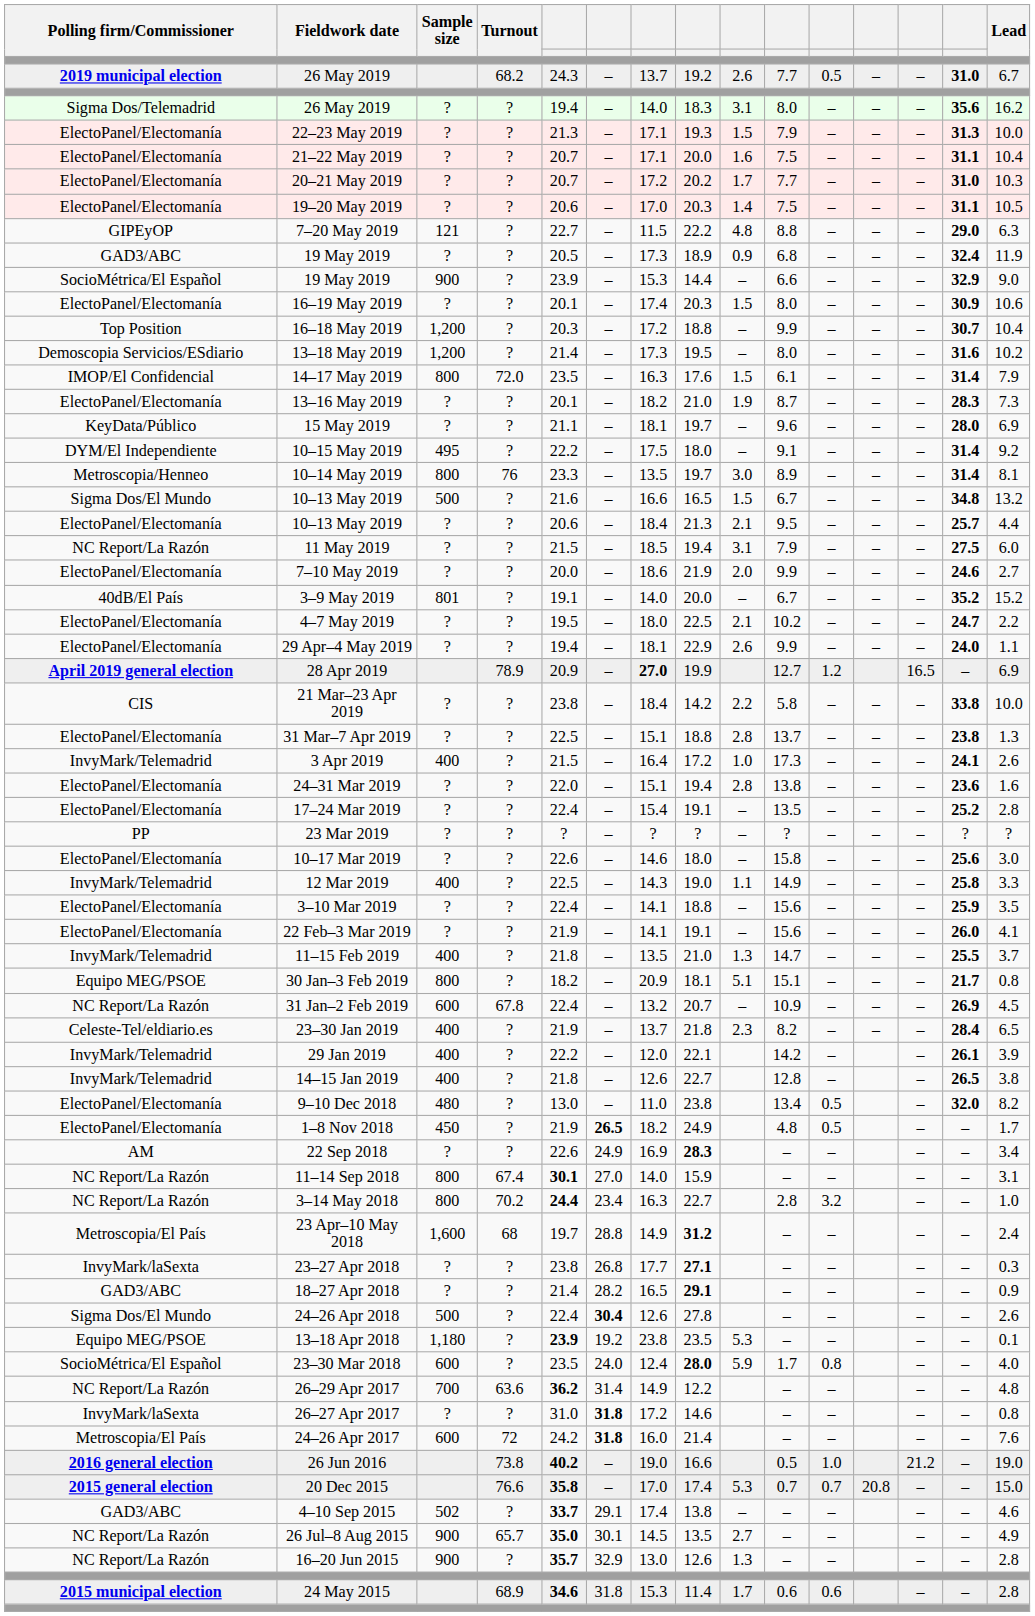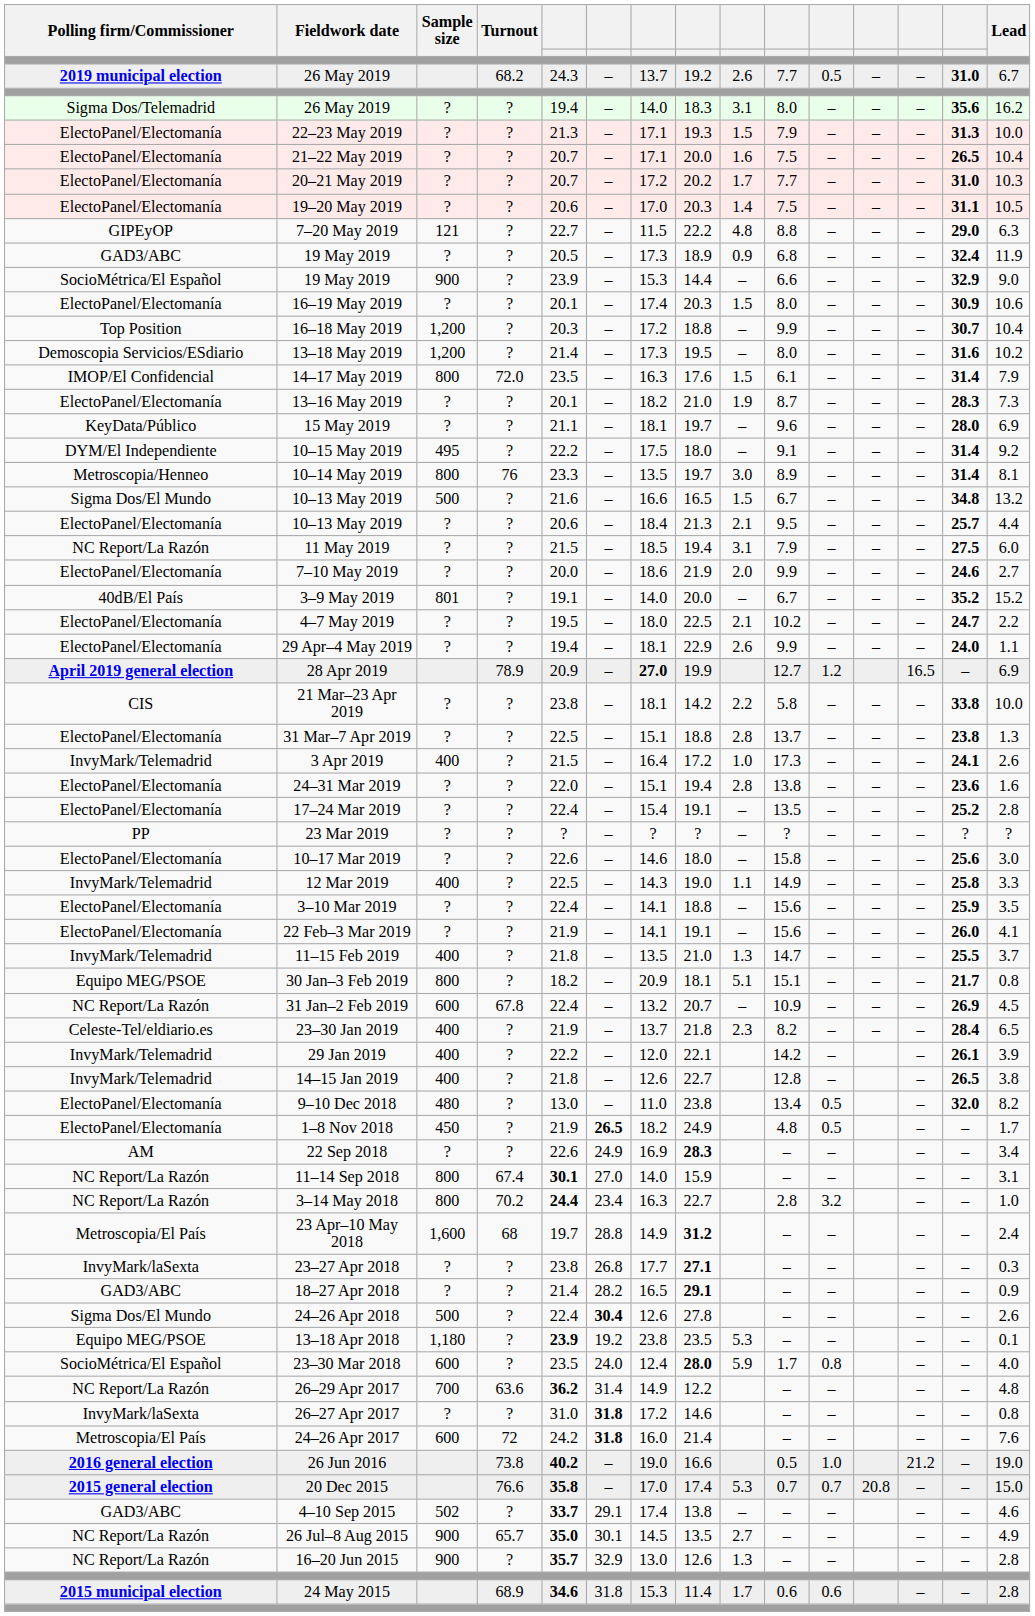(965, 157) 31.1 -> (965, 157) 26.5
(653, 703) 18.4 -> (653, 703) 18.1
